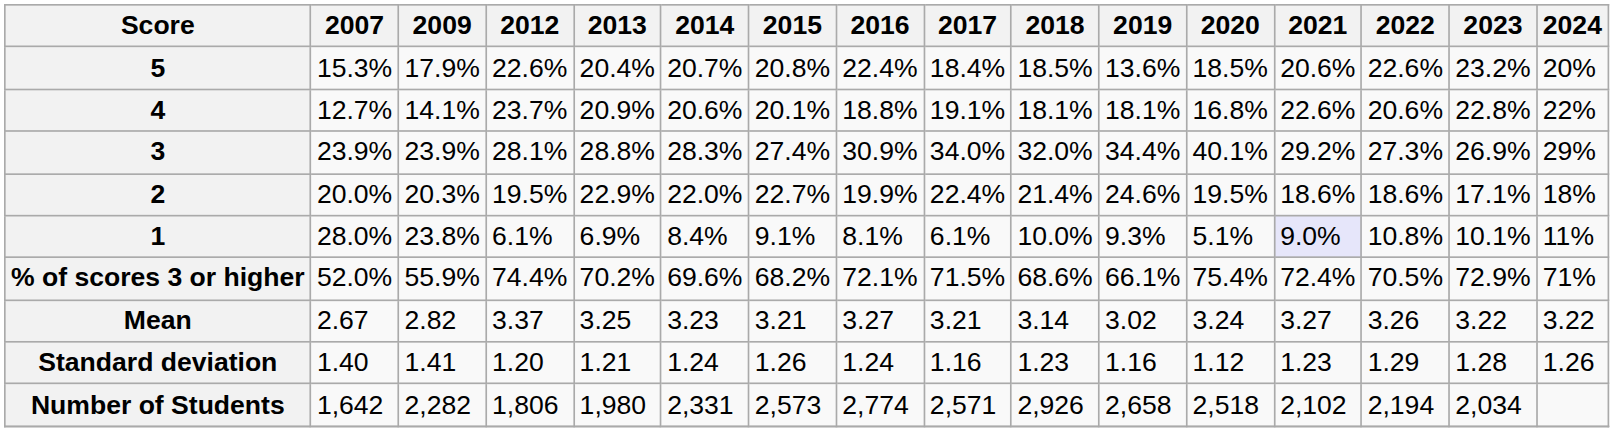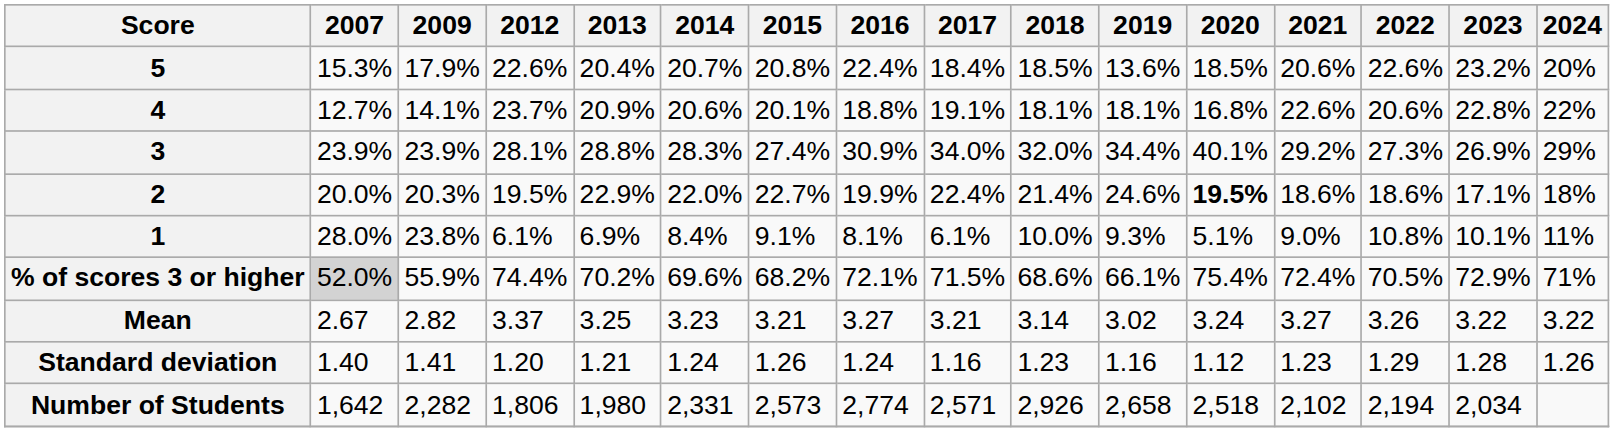(1230, 194) normal -> (1230, 194) bold
(1310, 236) lavender background -> (1310, 236) no background
(355, 278) no background -> (355, 278) lightgrey background
